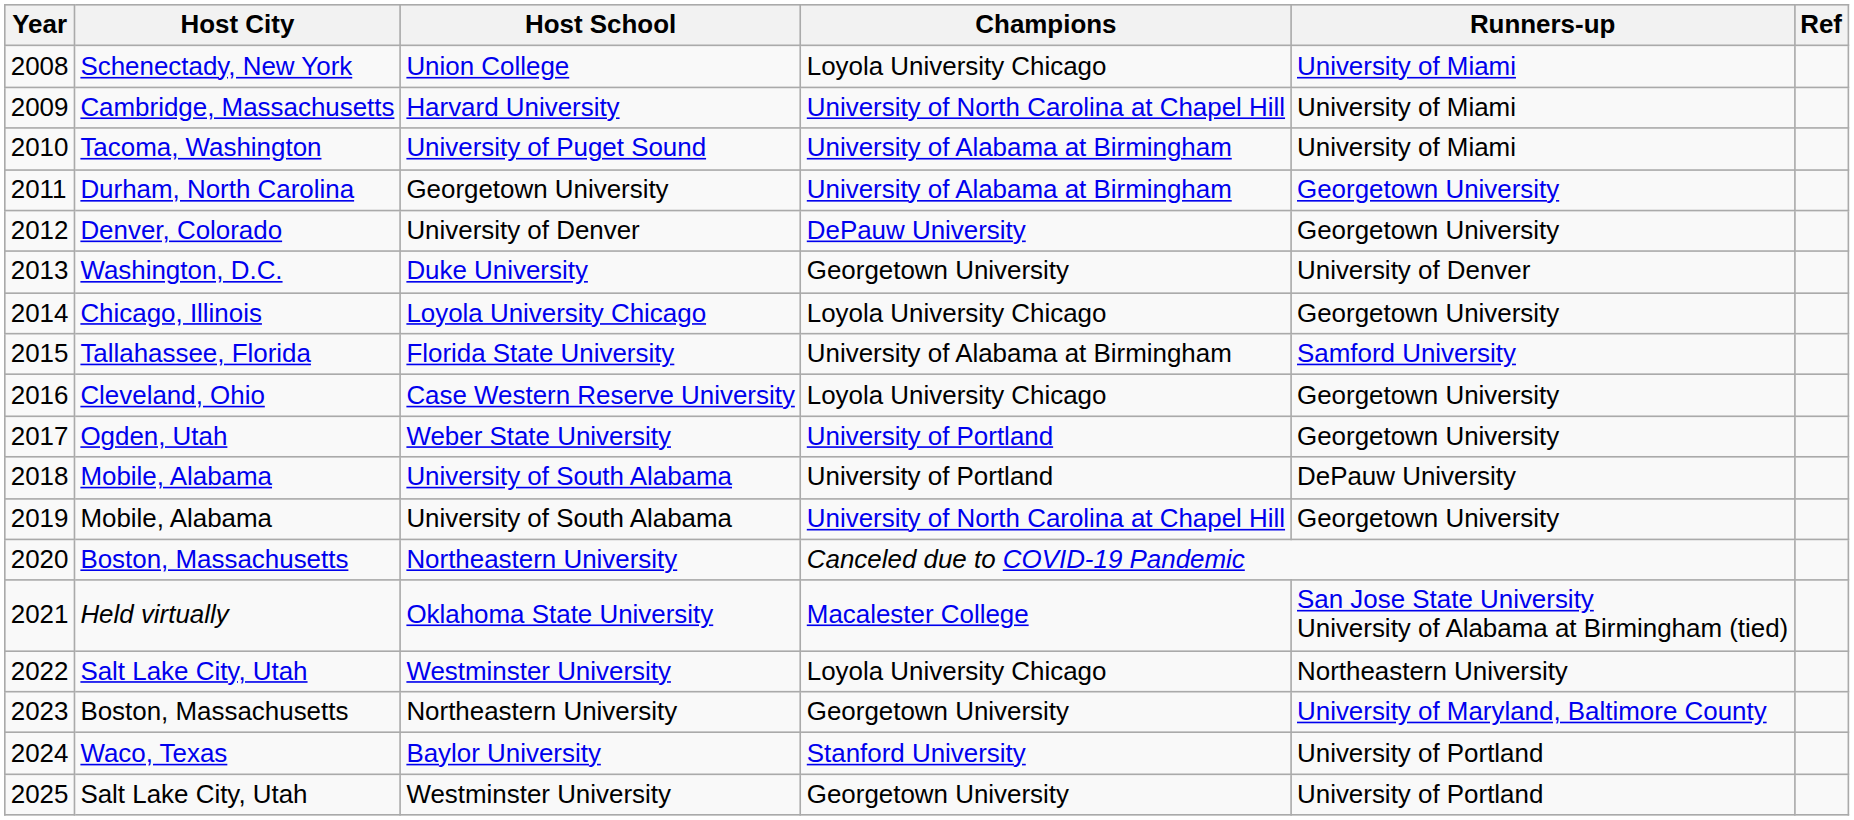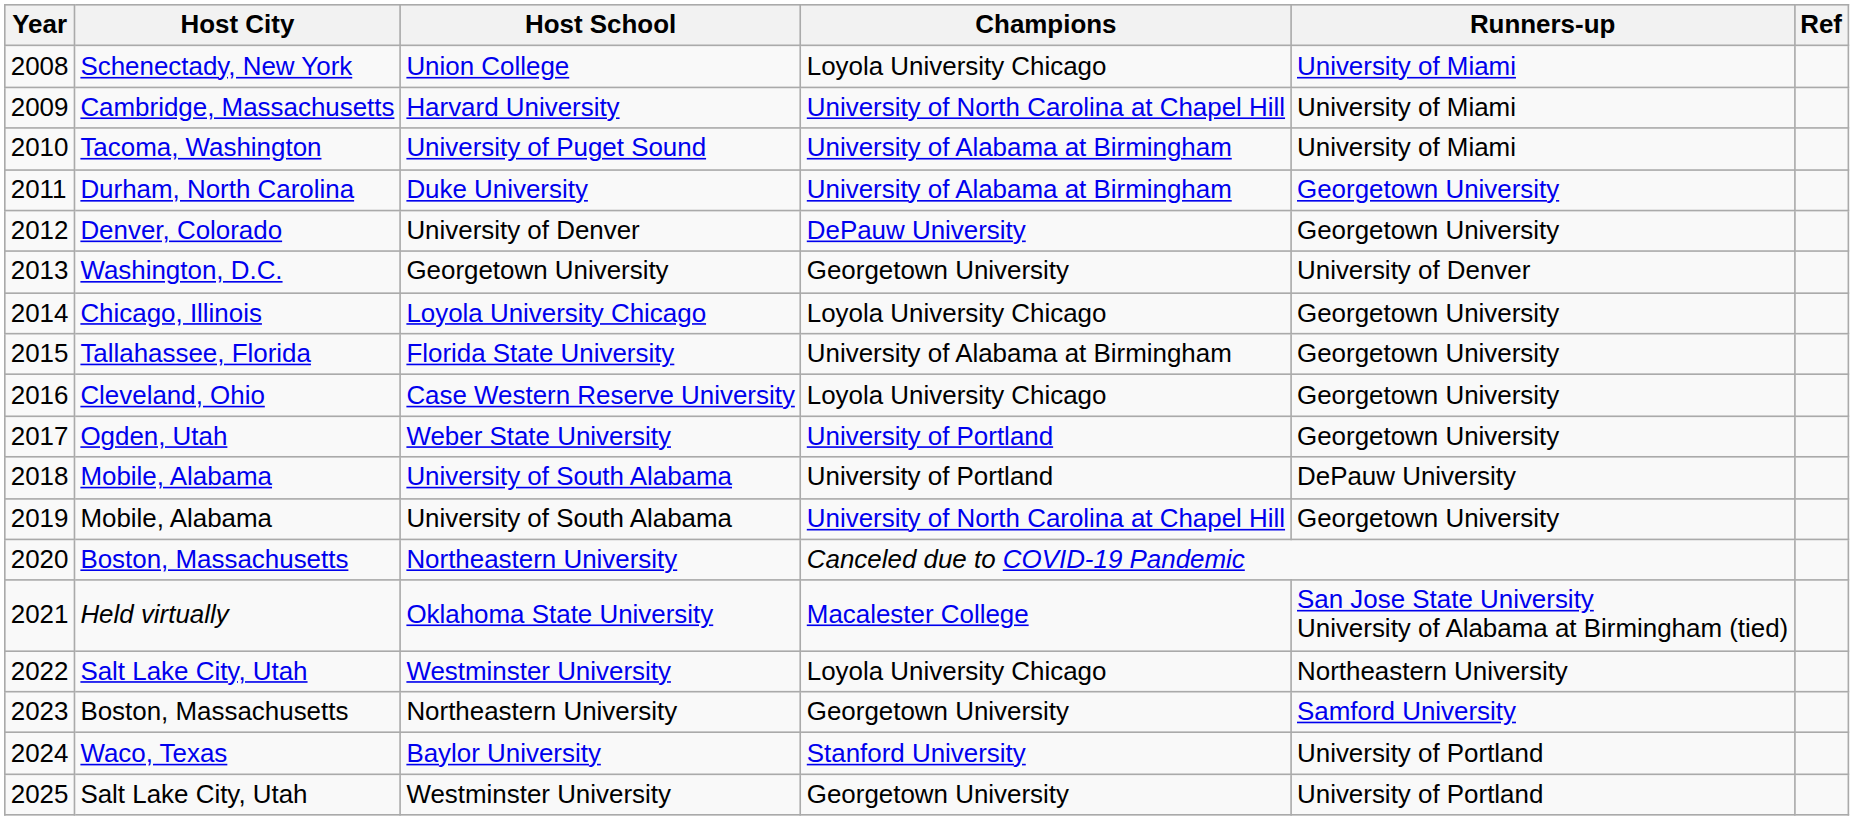(537, 189) Georgetown University -> (497, 189) Duke University
(497, 271) Duke University -> (537, 271) Georgetown University
(1406, 353) Samford University -> (1428, 353) Georgetown University
(1532, 711) University of Maryland, Baltimore County -> (1406, 711) Samford University
